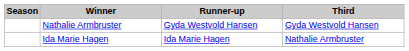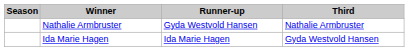(332, 25) Gyda Westvold Hansen -> (324, 25) Nathalie Armbruster
(324, 39) Nathalie Armbruster -> (332, 39) Gyda Westvold Hansen
